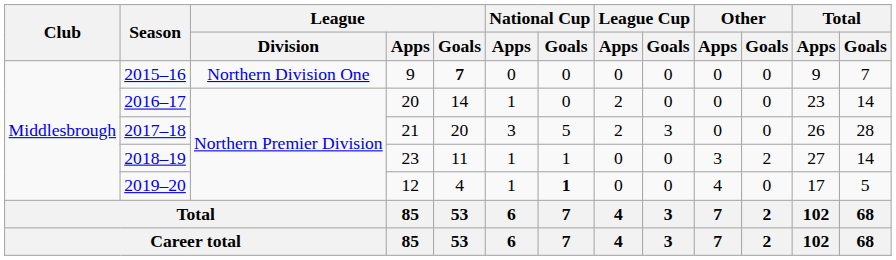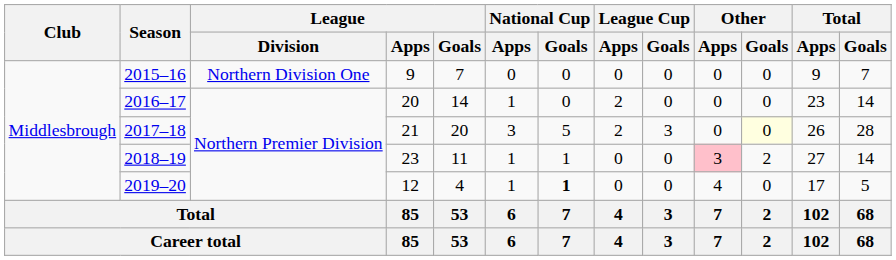(460, 74) bold -> (460, 74) normal
(767, 130) no background -> (767, 130) lightyellow background
(718, 158) no background -> (718, 158) pink background
